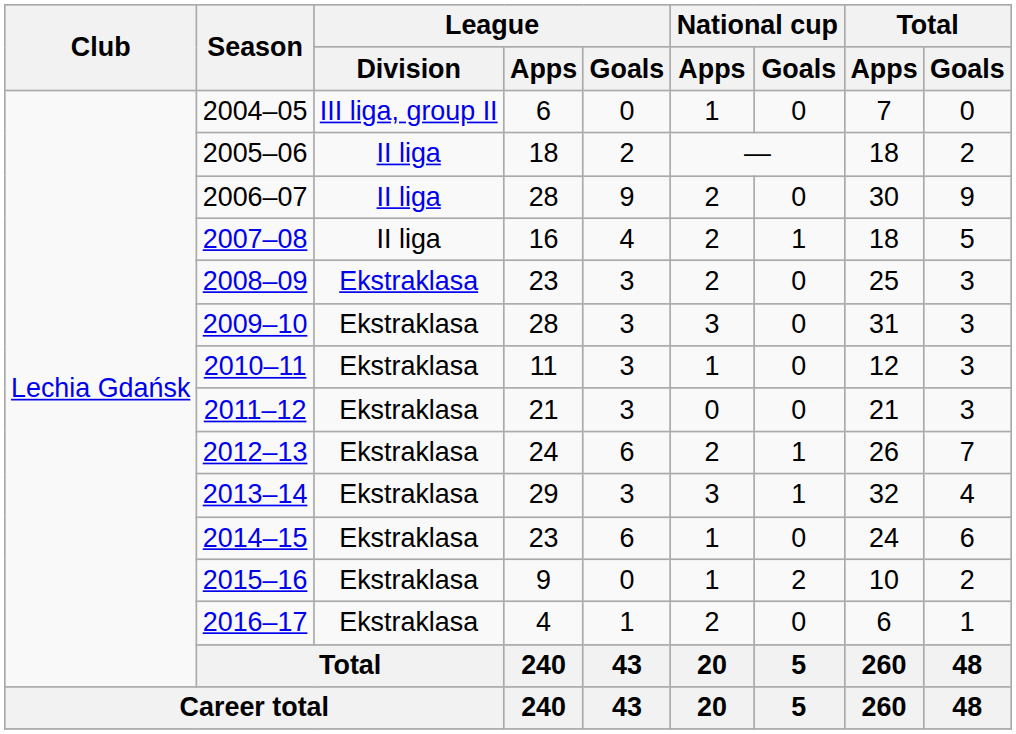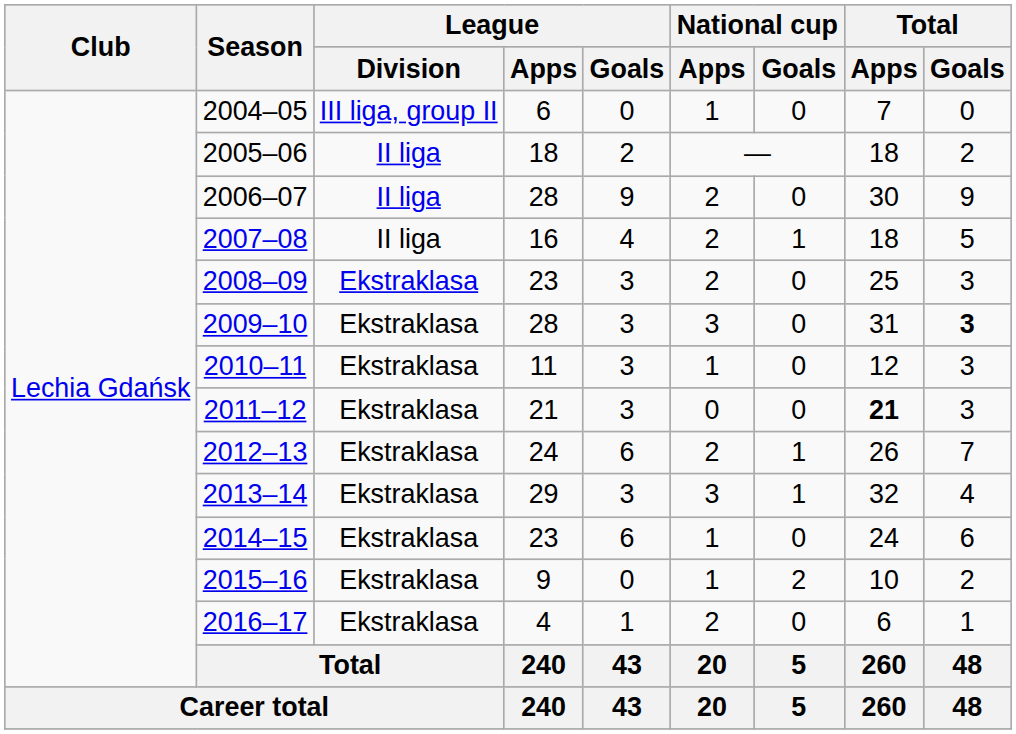(967, 324) normal -> (967, 324) bold
(884, 409) normal -> (884, 409) bold
